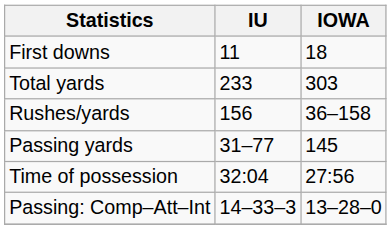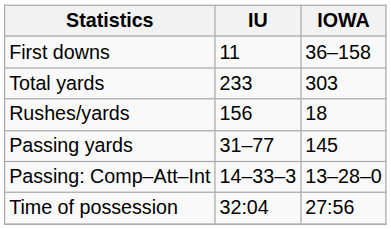(316, 51) 18 -> (338, 51) 36–158
(338, 114) 36–158 -> (316, 114) 18
rows swapped: (110, 208) <-> (94, 176)
